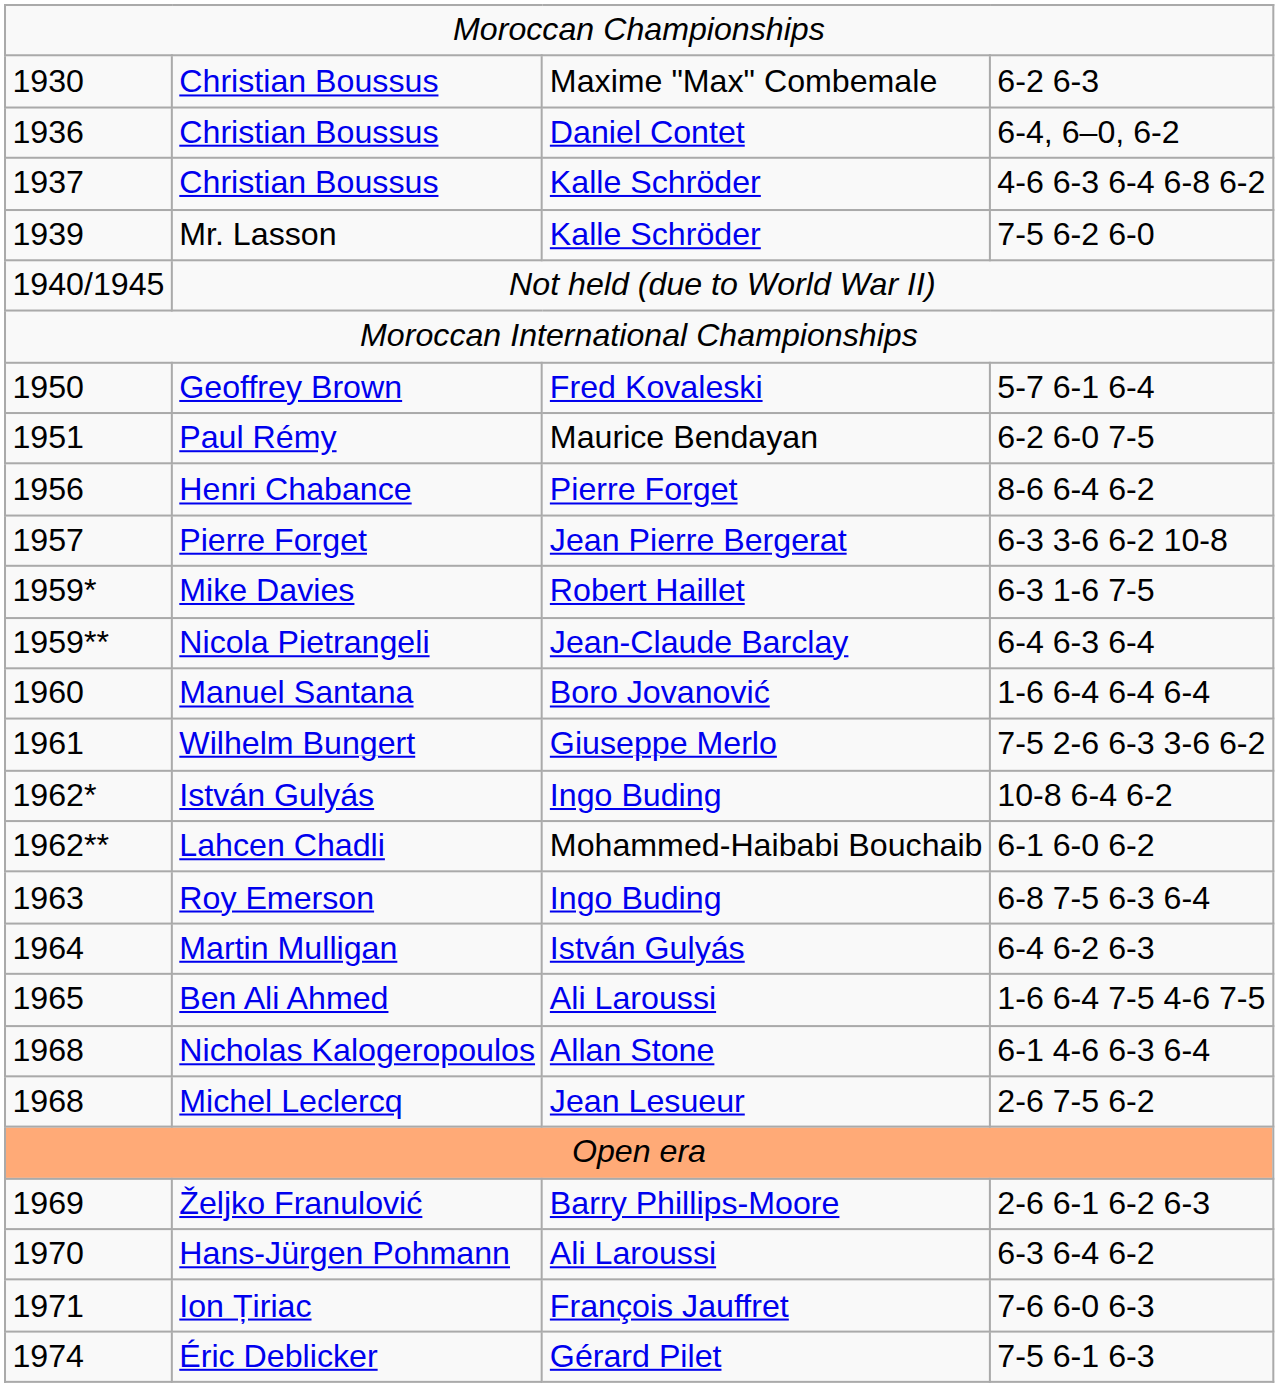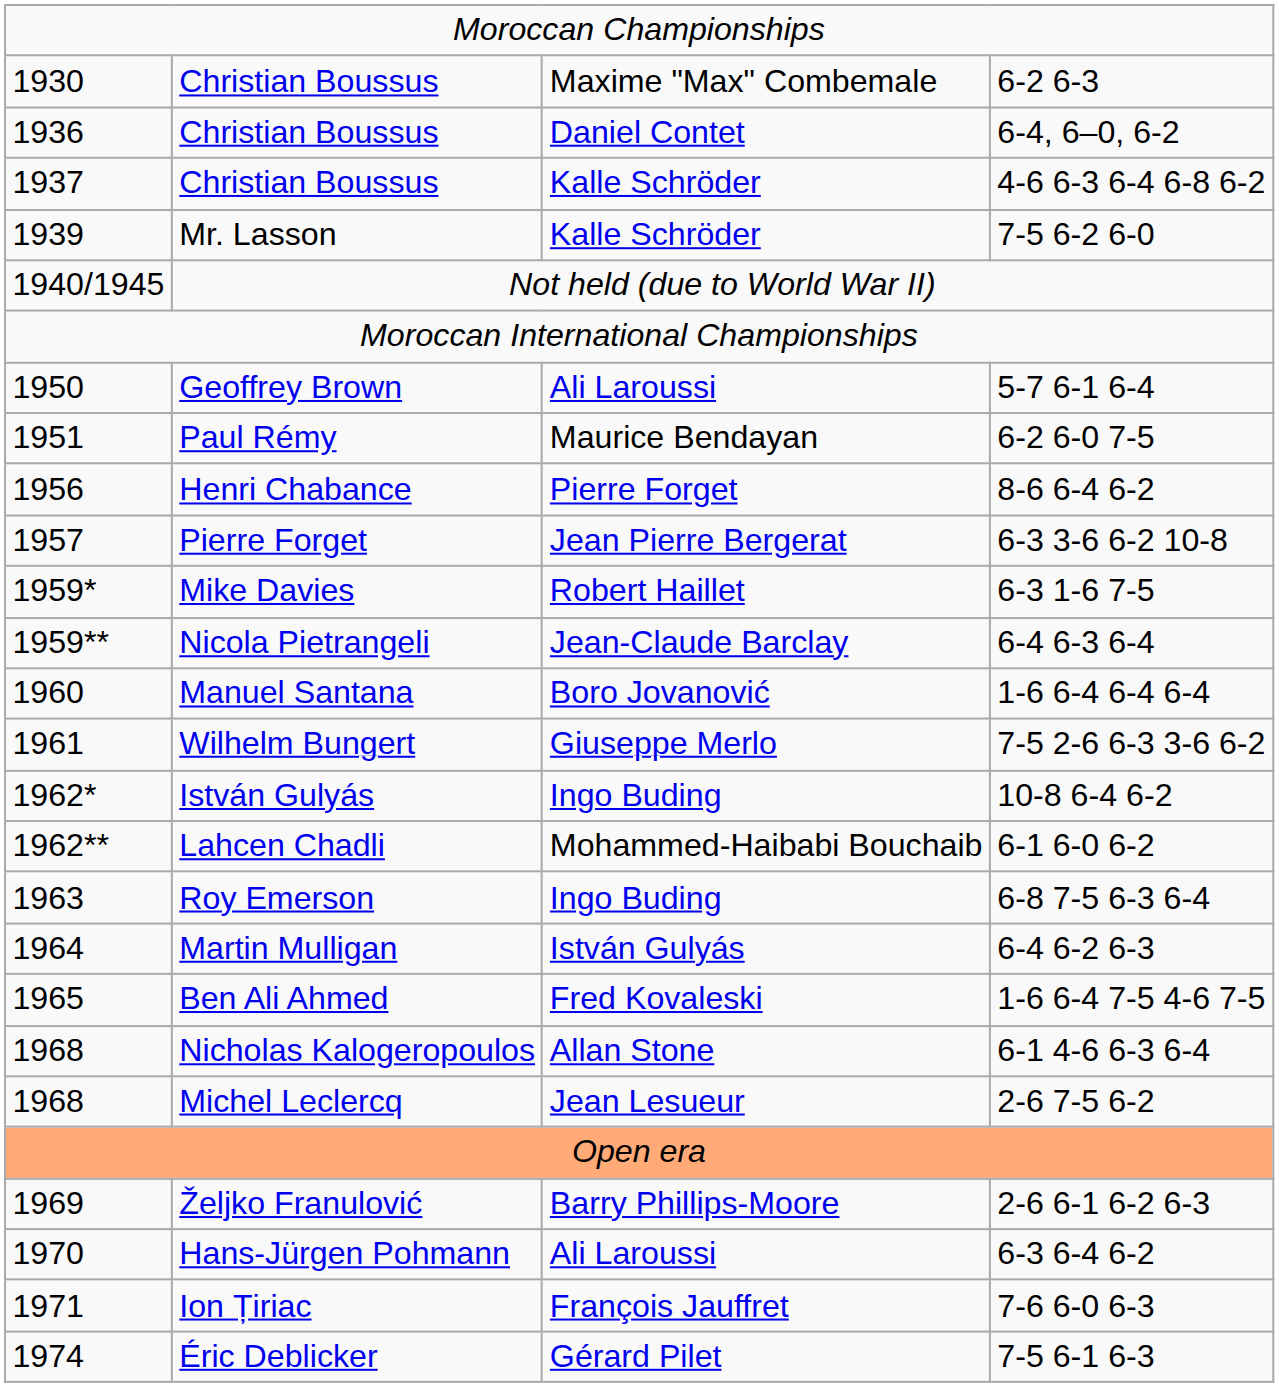(656, 387) Fred Kovaleski -> (633, 387) Ali Laroussi
(633, 999) Ali Laroussi -> (656, 999) Fred Kovaleski
